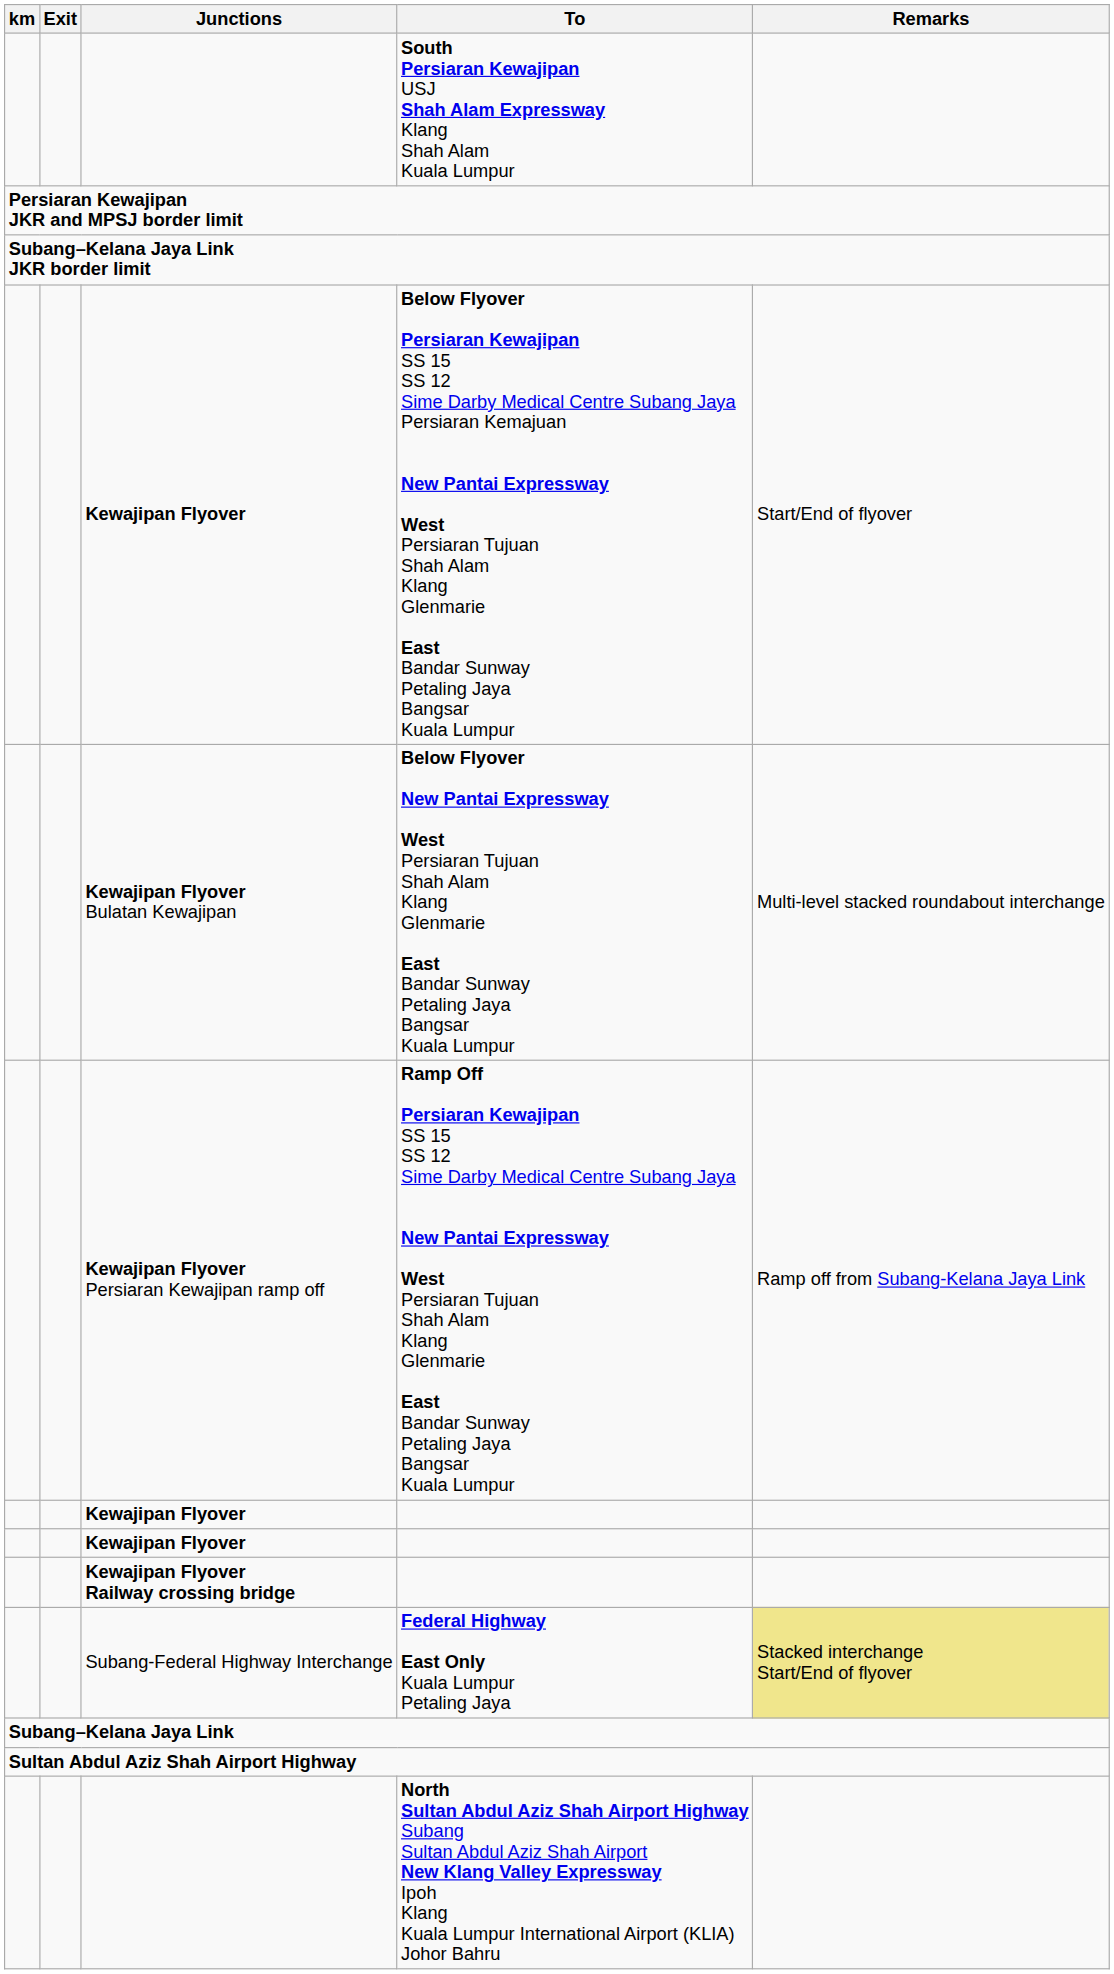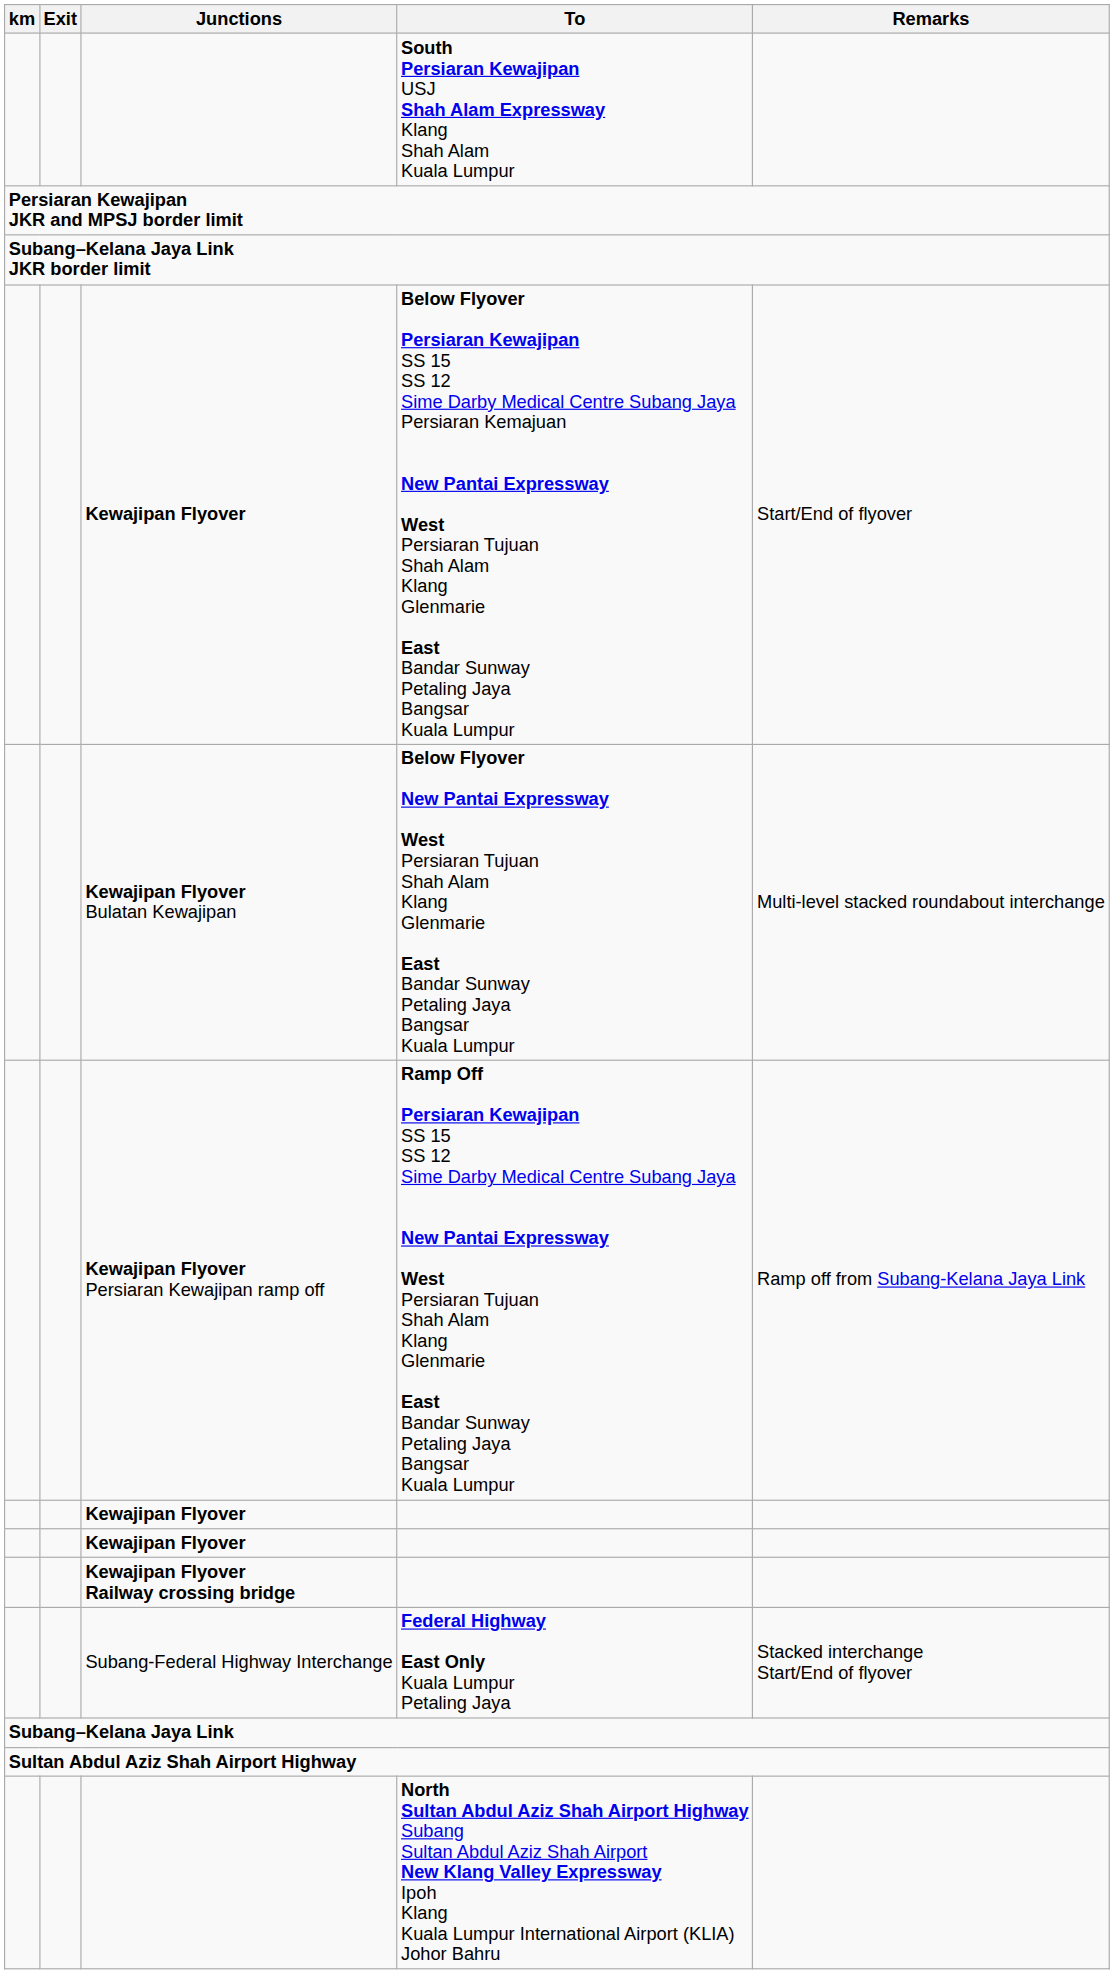(840, 1662) khaki background -> (840, 1662) no background
